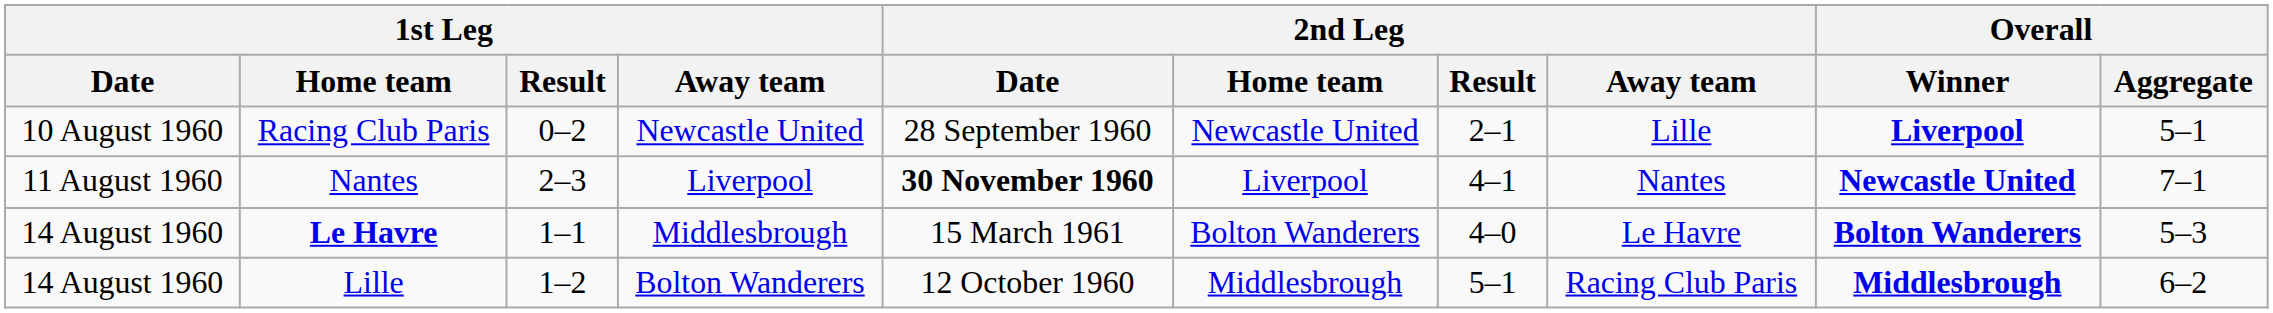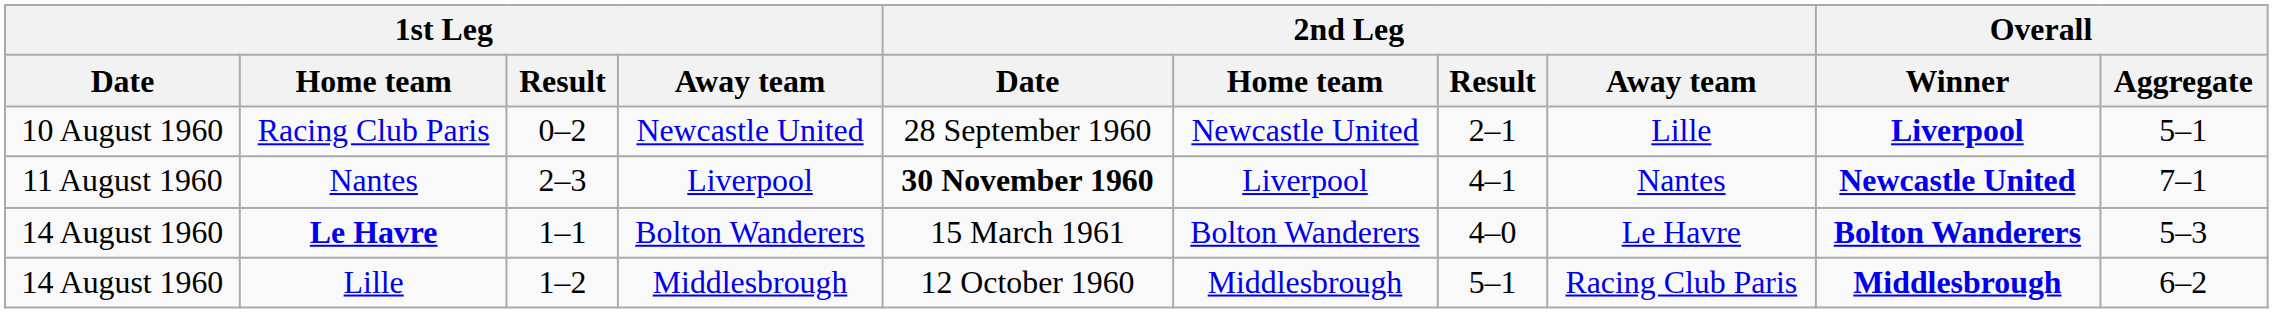(750, 231) Middlesbrough -> (750, 231) Bolton Wanderers
(750, 282) Bolton Wanderers -> (750, 282) Middlesbrough
